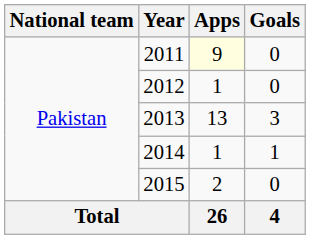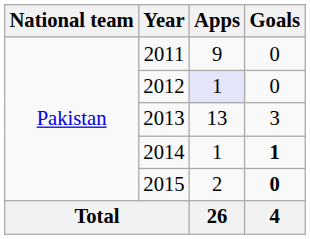(217, 53) lightyellow background -> (217, 53) no background
(217, 86) no background -> (217, 86) lavender background
(275, 151) normal -> (275, 151) bold
(275, 184) normal -> (275, 184) bold
